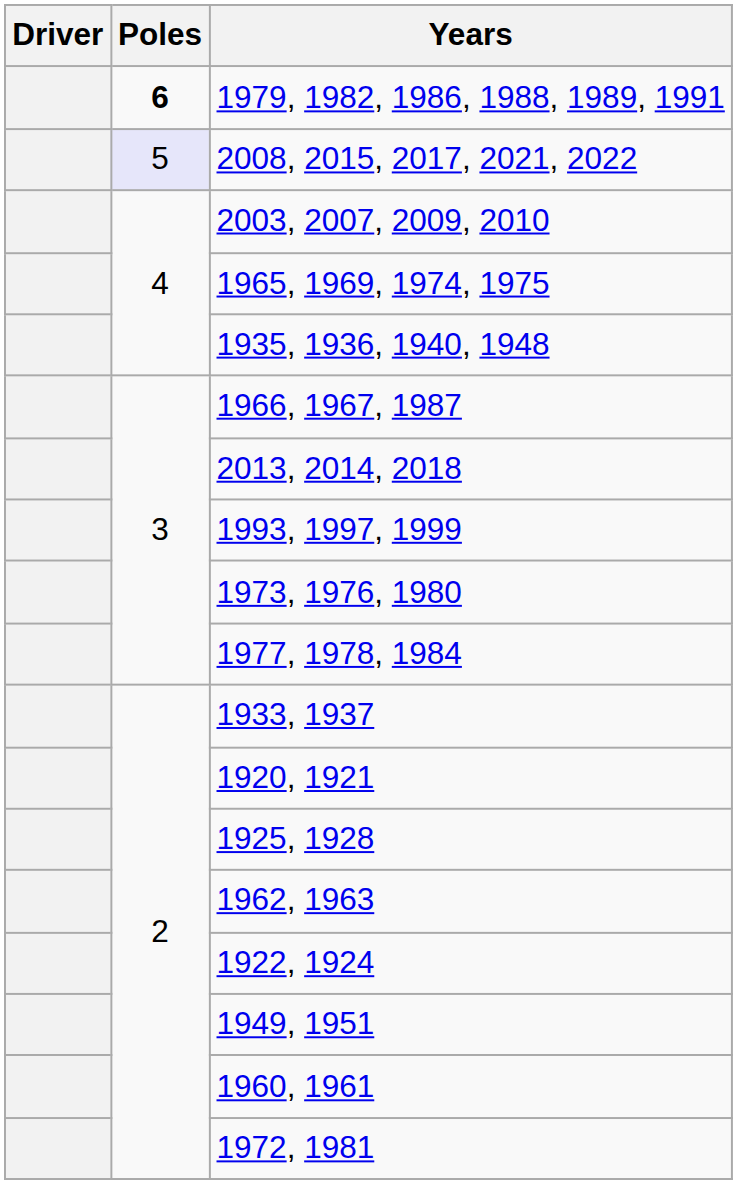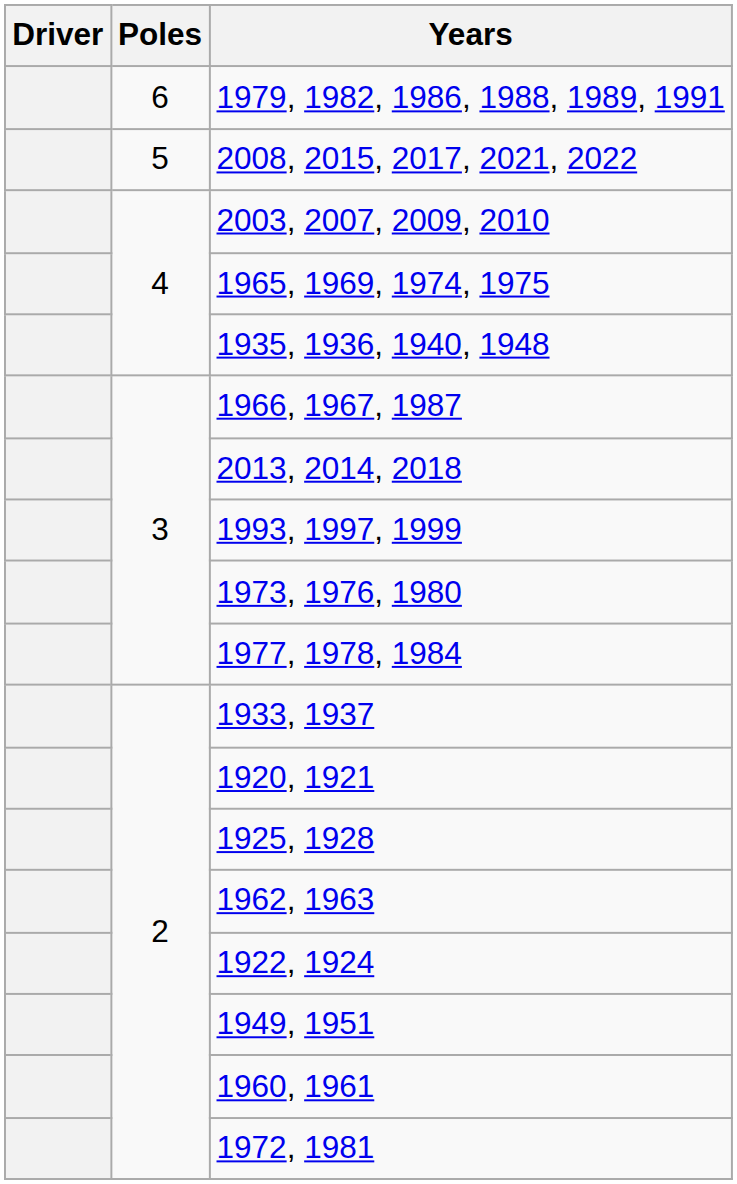(160, 97) bold -> (160, 97) normal
(160, 159) lavender background -> (160, 159) no background
